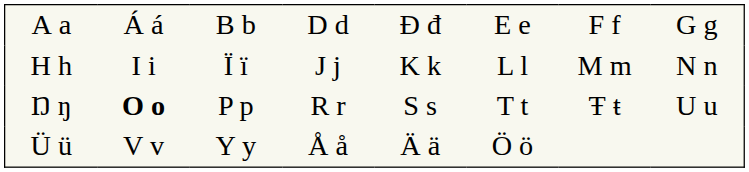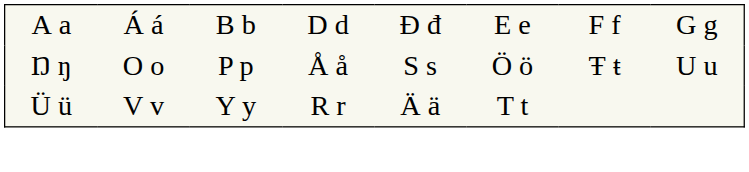- row: (51, 65)
(144, 105) bold -> (144, 65) normal
(328, 105) R r -> (328, 65) Å å
(512, 105) T t -> (512, 65) Ö ö
(328, 146) Å å -> (328, 105) R r
(512, 146) Ö ö -> (512, 105) T t
